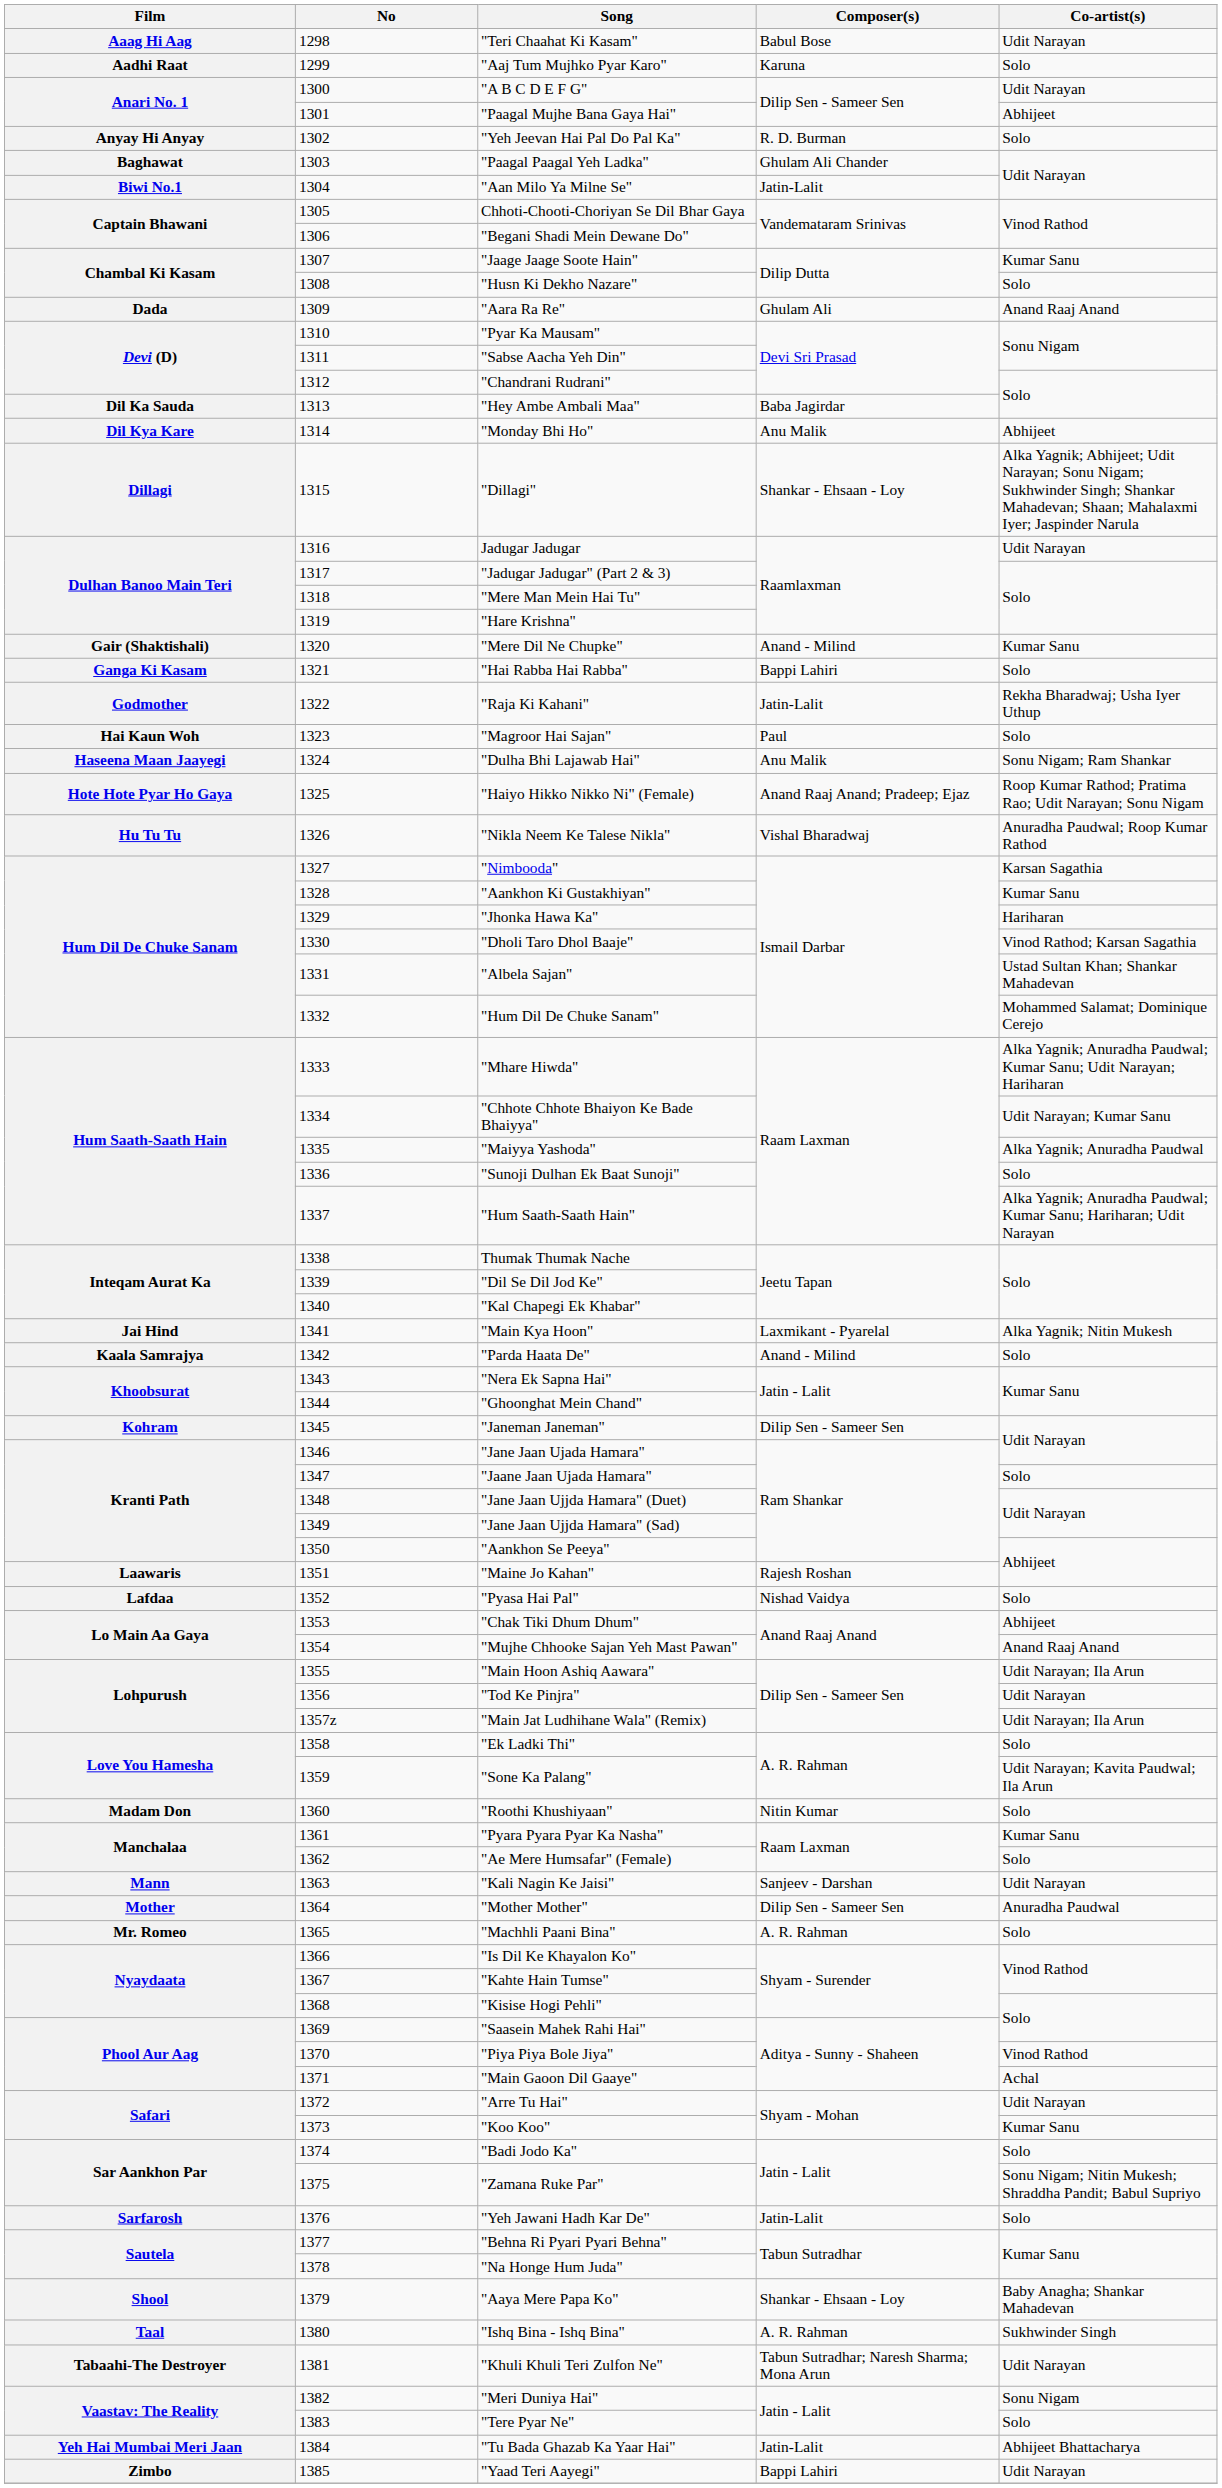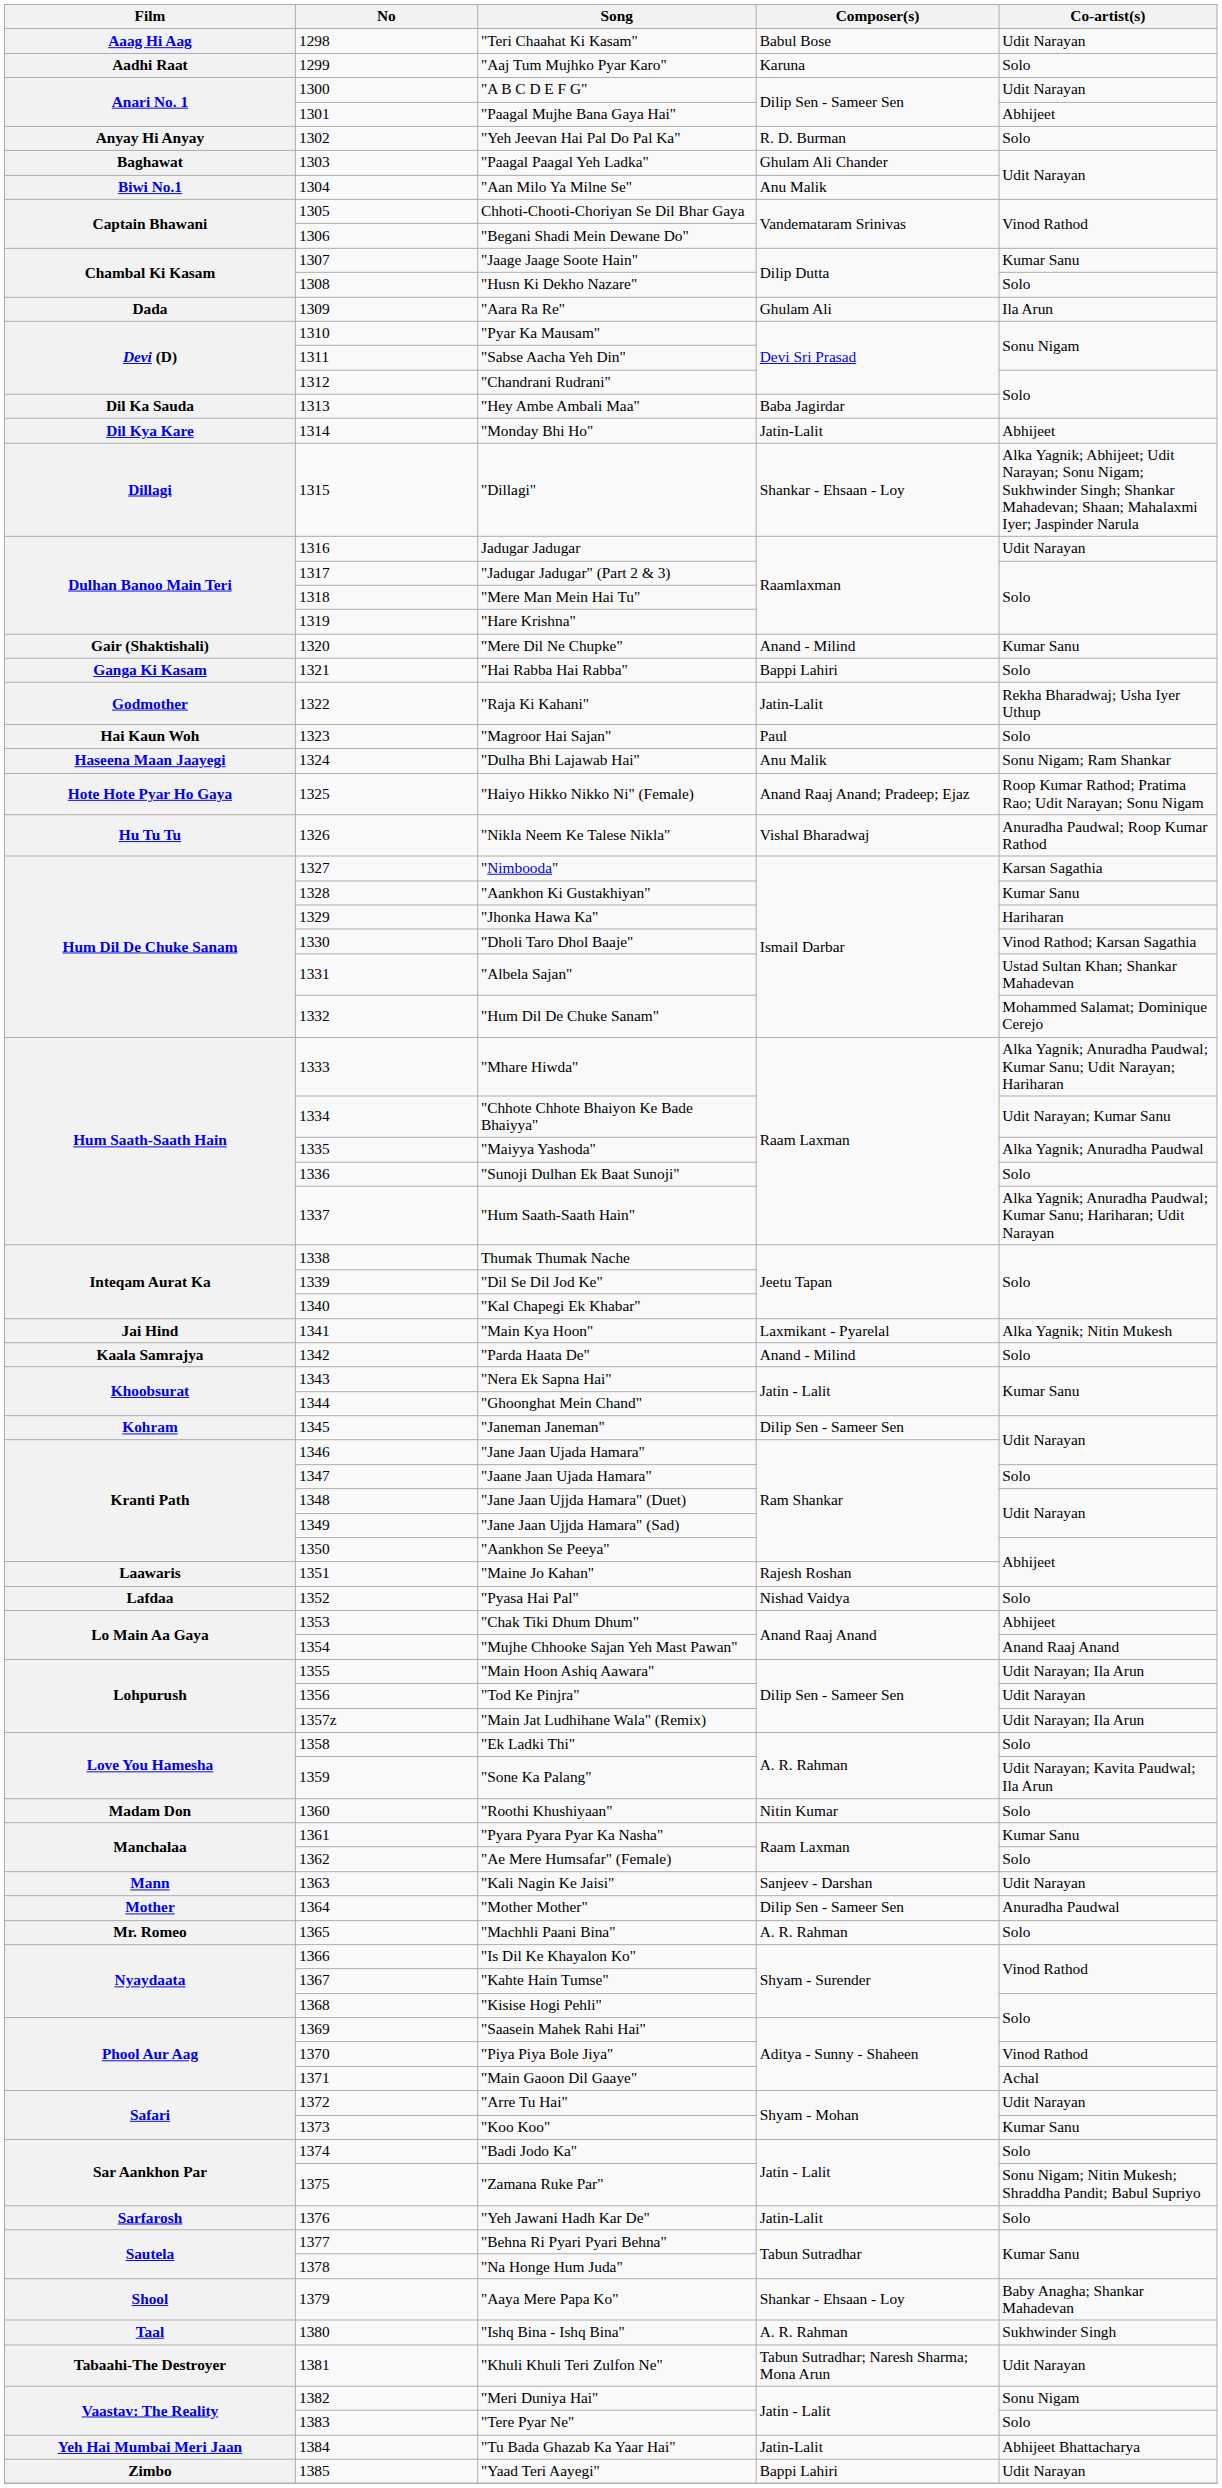(791, 187) Jatin-Lalit -> (793, 187) Anu Malik
(1061, 308) Anand Raaj Anand -> (1028, 308) Ila Arun
(793, 430) Anu Malik -> (791, 430) Jatin-Lalit
